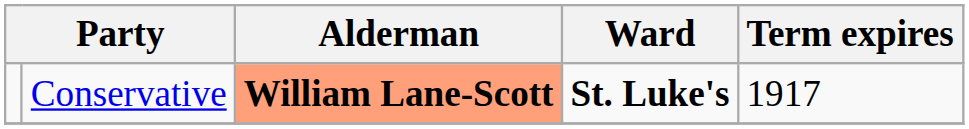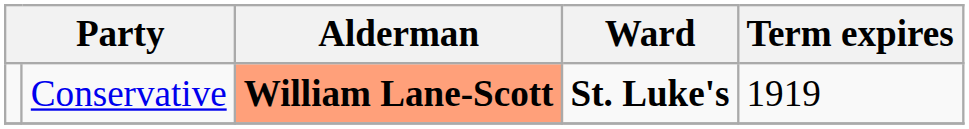(784, 92) 1917 -> (784, 92) 1919
